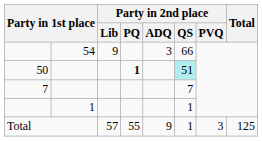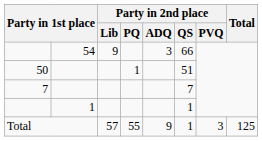(137, 70) bold -> (137, 70) normal
(187, 70) paleturquoise background -> (187, 70) no background
